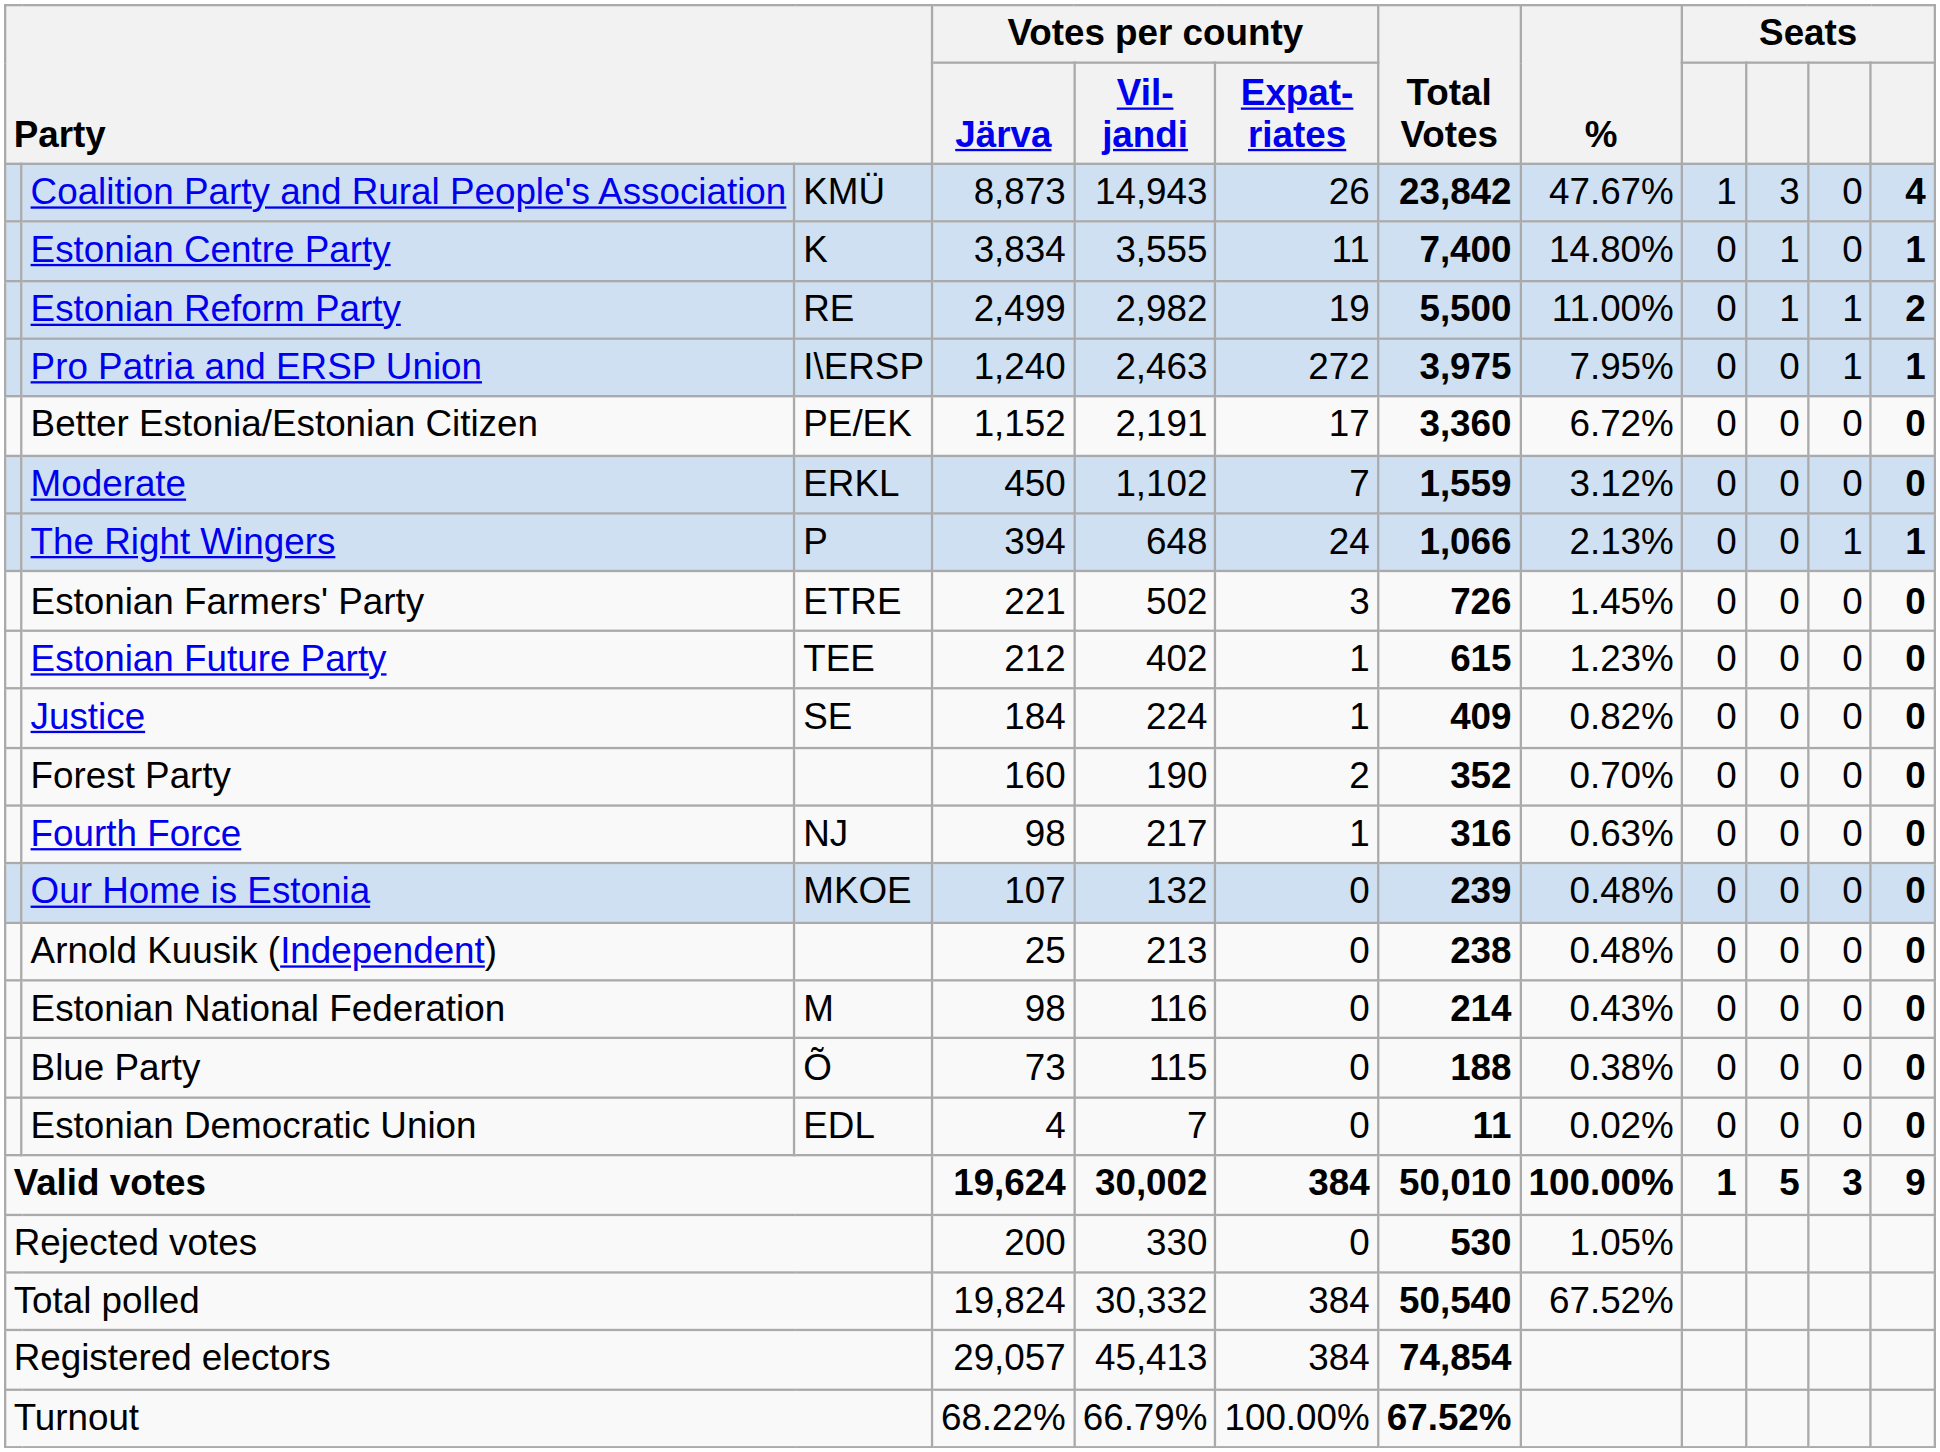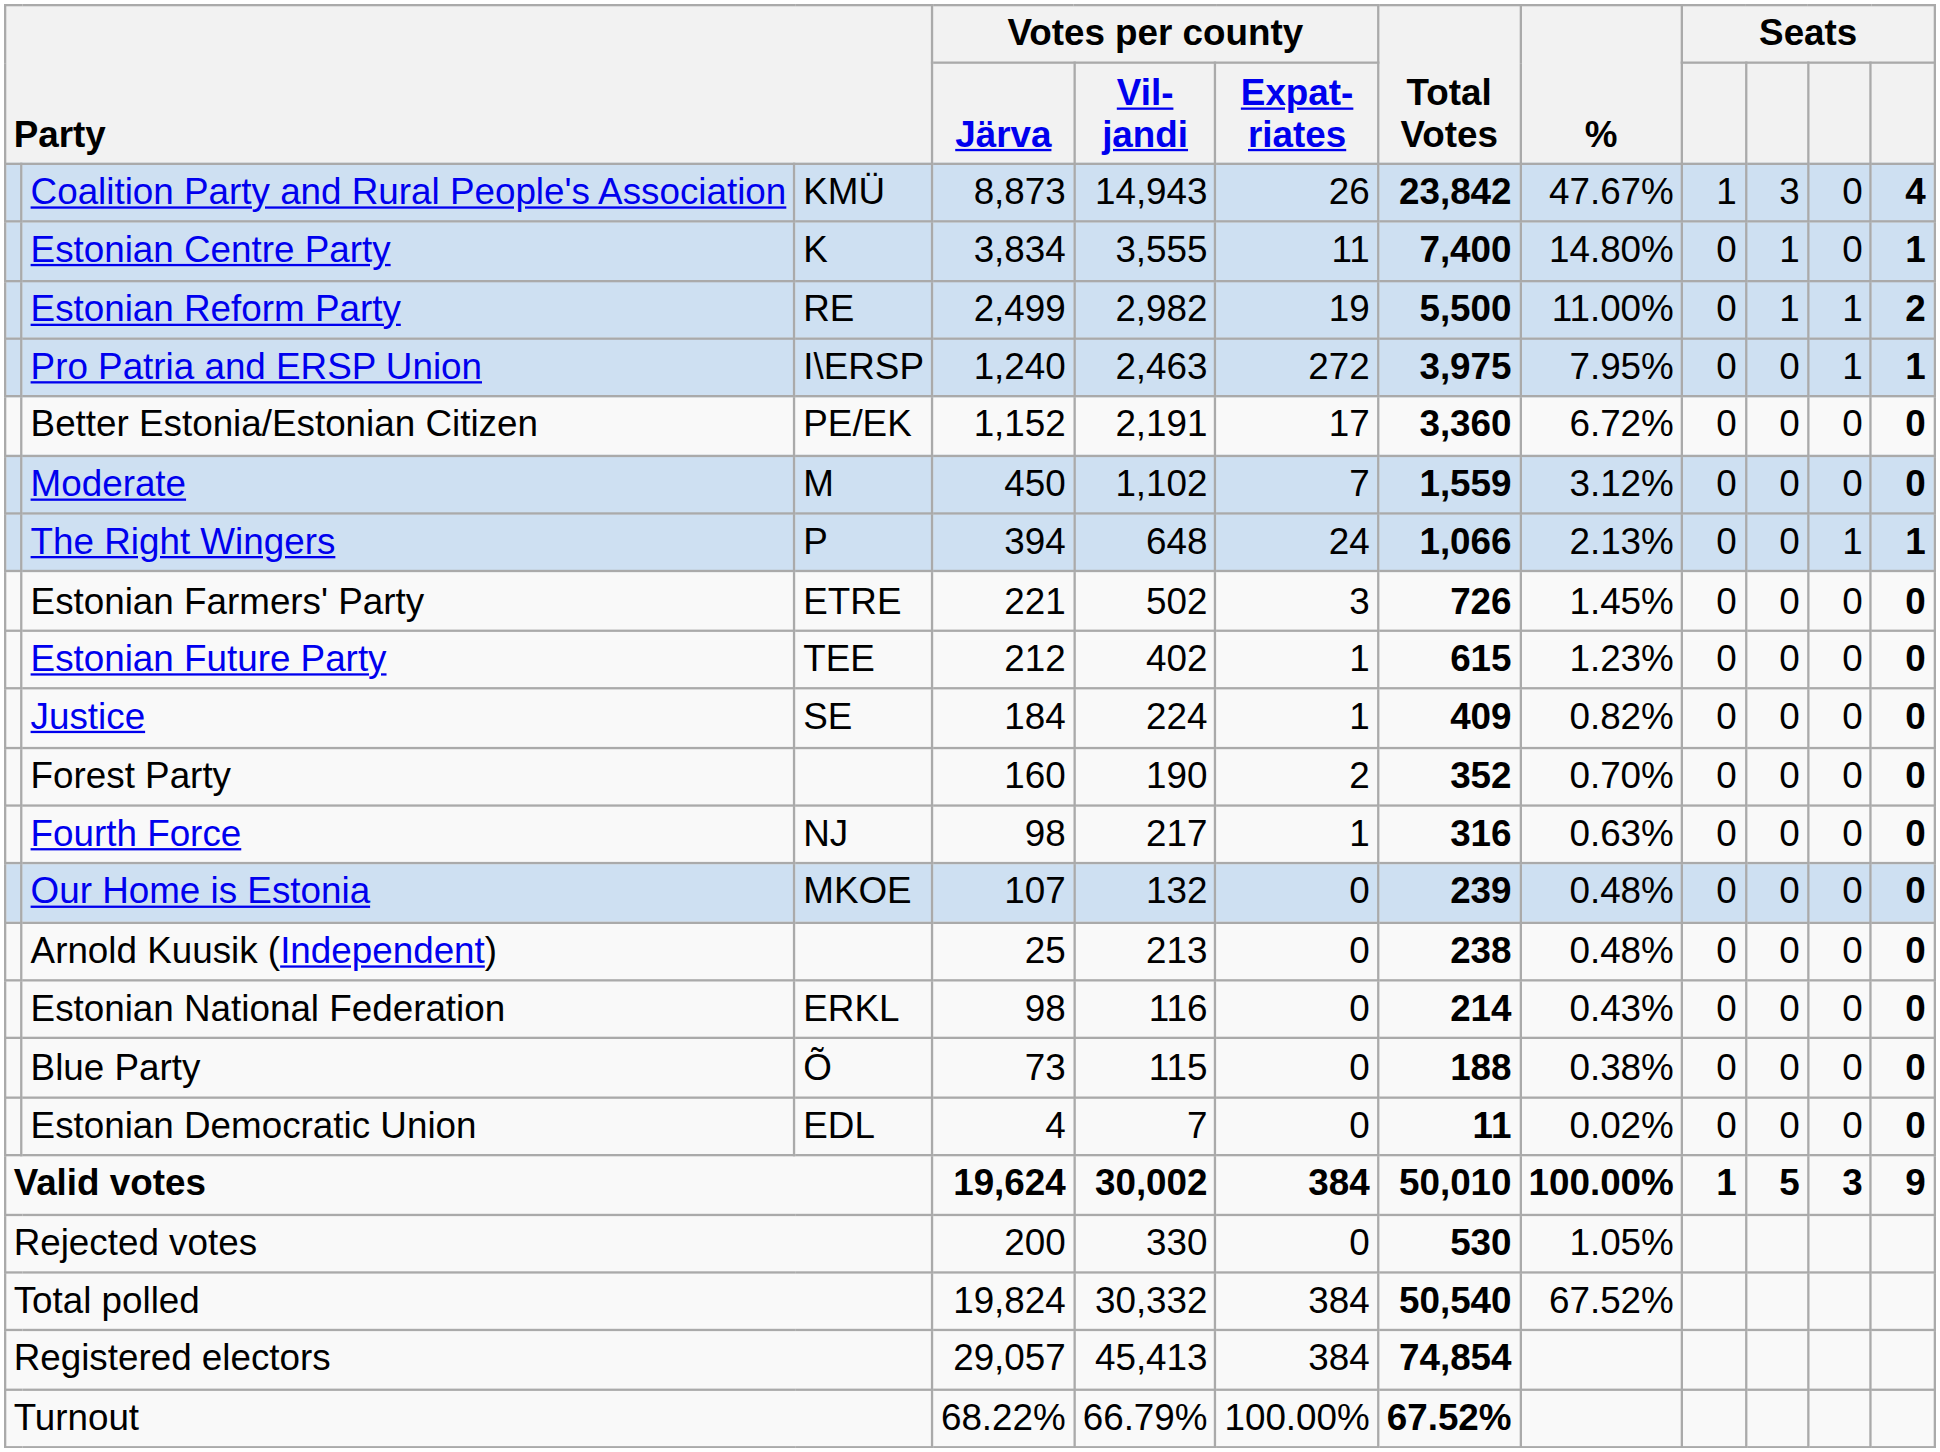(851, 483) ERKL -> (819, 483) M
(819, 1008) M -> (851, 1008) ERKL
